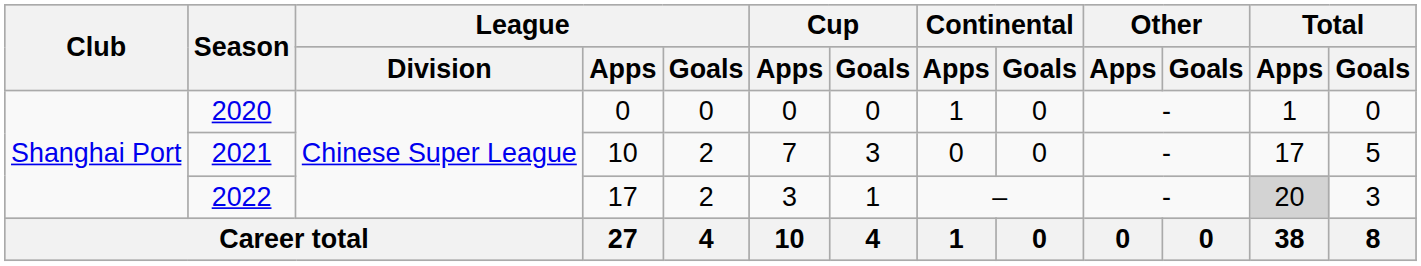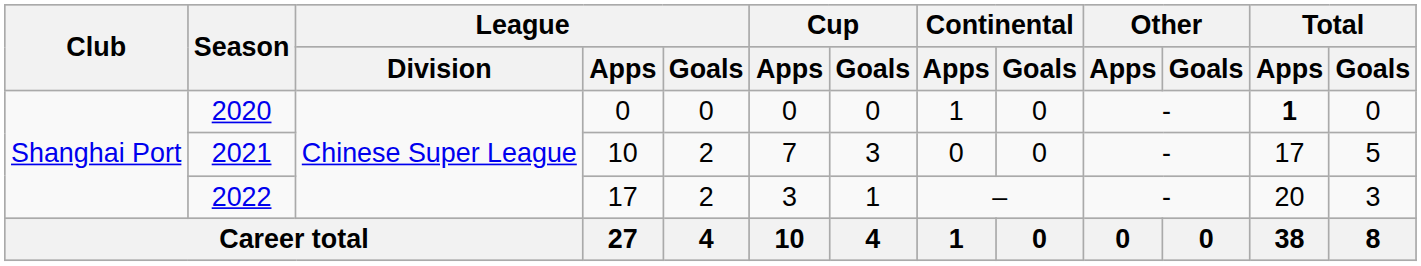(1290, 111) normal -> (1290, 111) bold
(1290, 196) lightgrey background -> (1290, 196) no background
